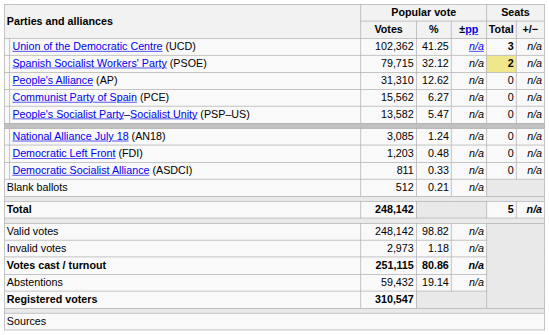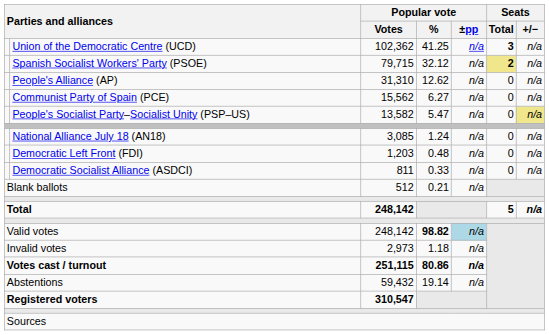(535, 115) no background -> (535, 115) khaki background
(435, 231) normal -> (435, 231) bold
(476, 231) no background -> (476, 231) lightblue background
